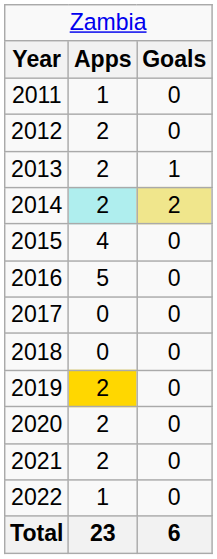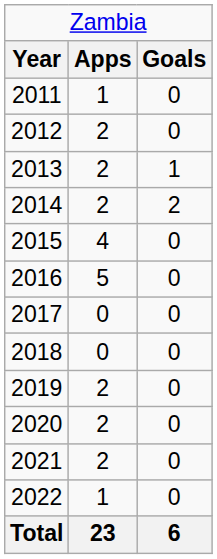(103, 205) paleturquoise background -> (103, 205) no background
(174, 205) khaki background -> (174, 205) no background
(103, 388) gold background -> (103, 388) no background
